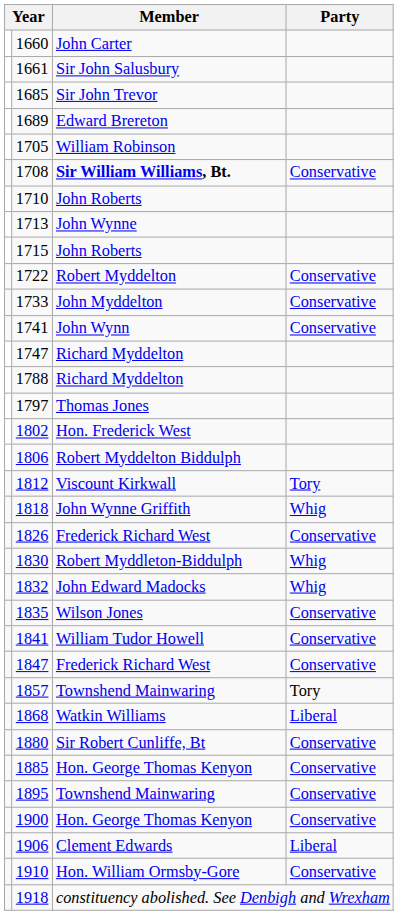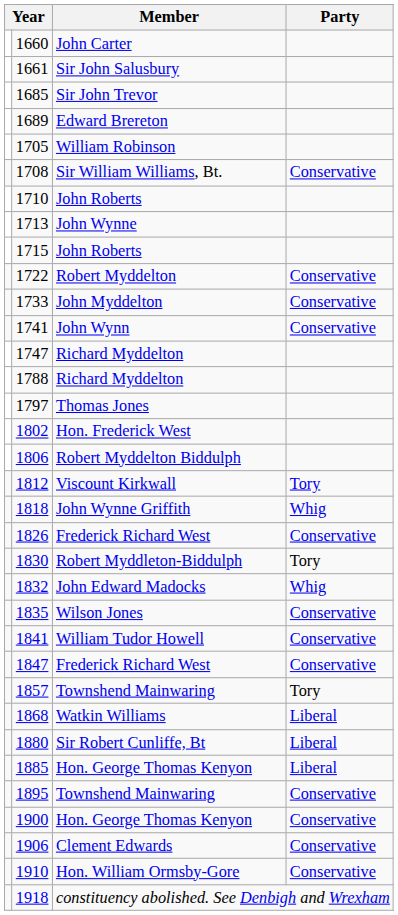(143, 172) bold -> (139, 172) normal
(308, 560) Whig -> (305, 560) Tory
(333, 742) Conservative -> (313, 742) Liberal
(333, 768) Conservative -> (313, 768) Liberal
(313, 845) Liberal -> (333, 845) Conservative
